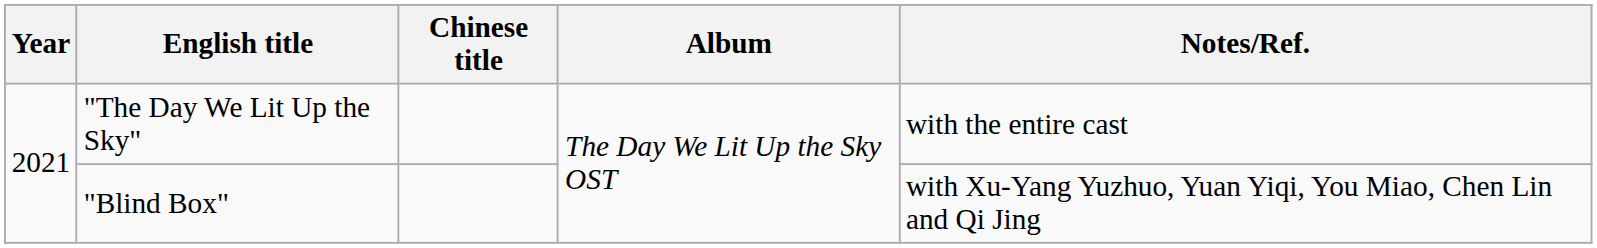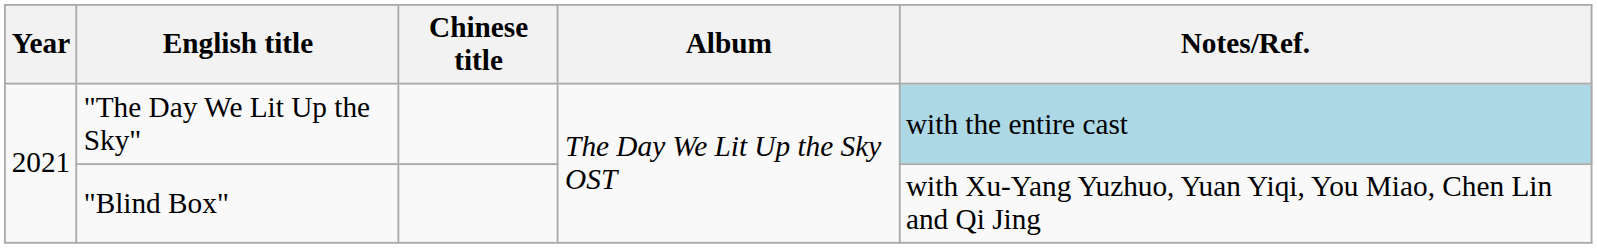(1017, 123) no background -> (1017, 123) lightblue background
